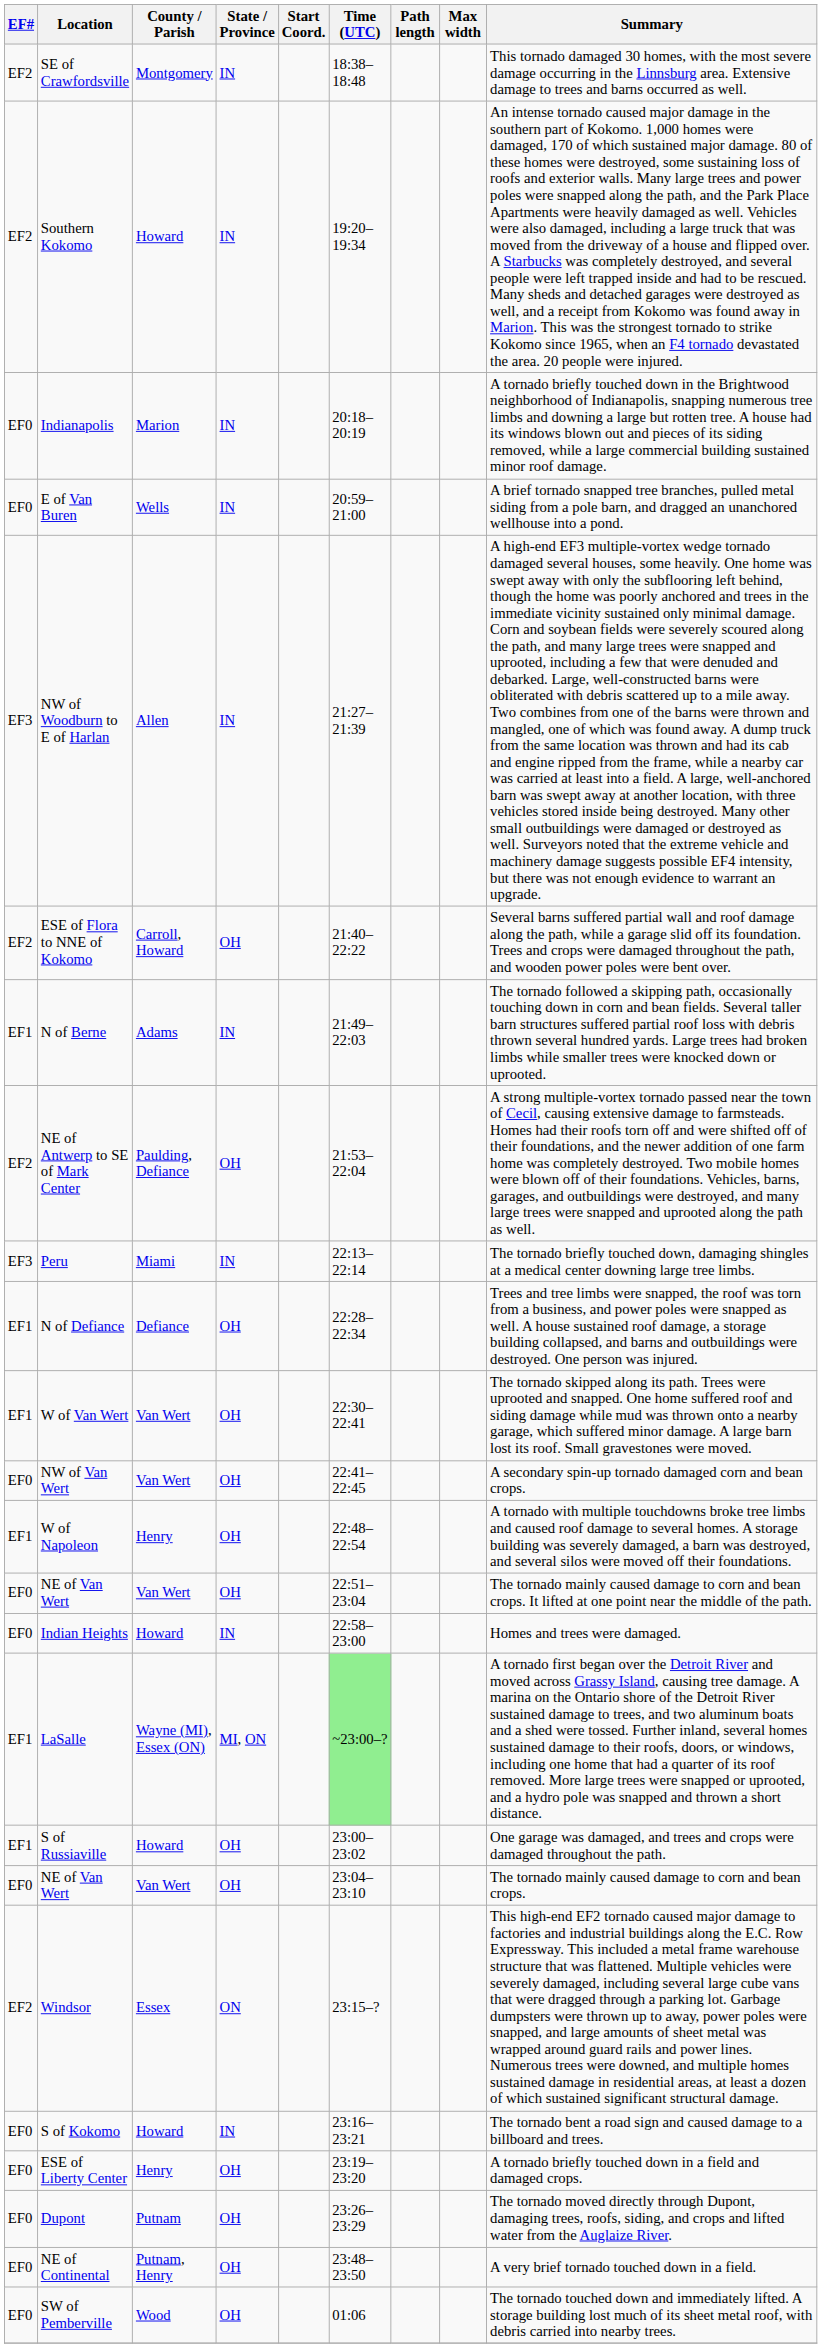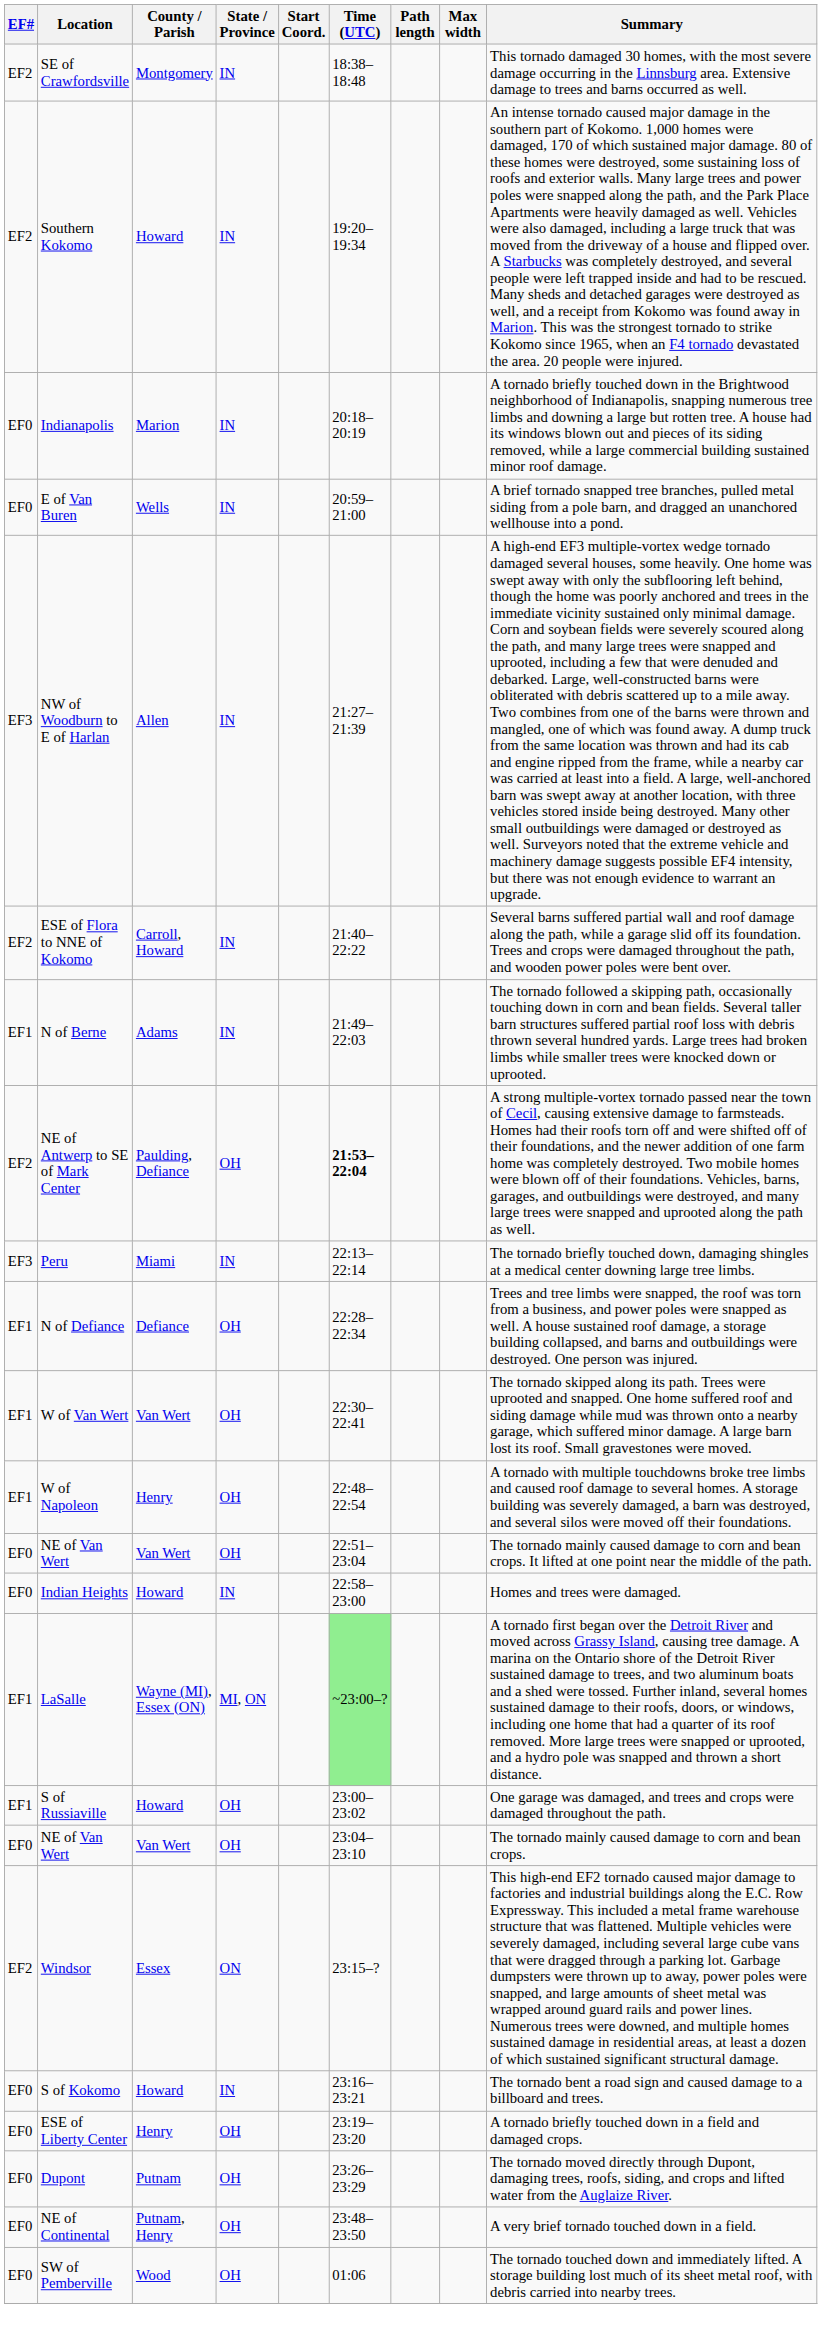(230, 942) OH -> (227, 942) IN
(353, 1163) normal -> (353, 1163) bold
- row: (74, 1480)
